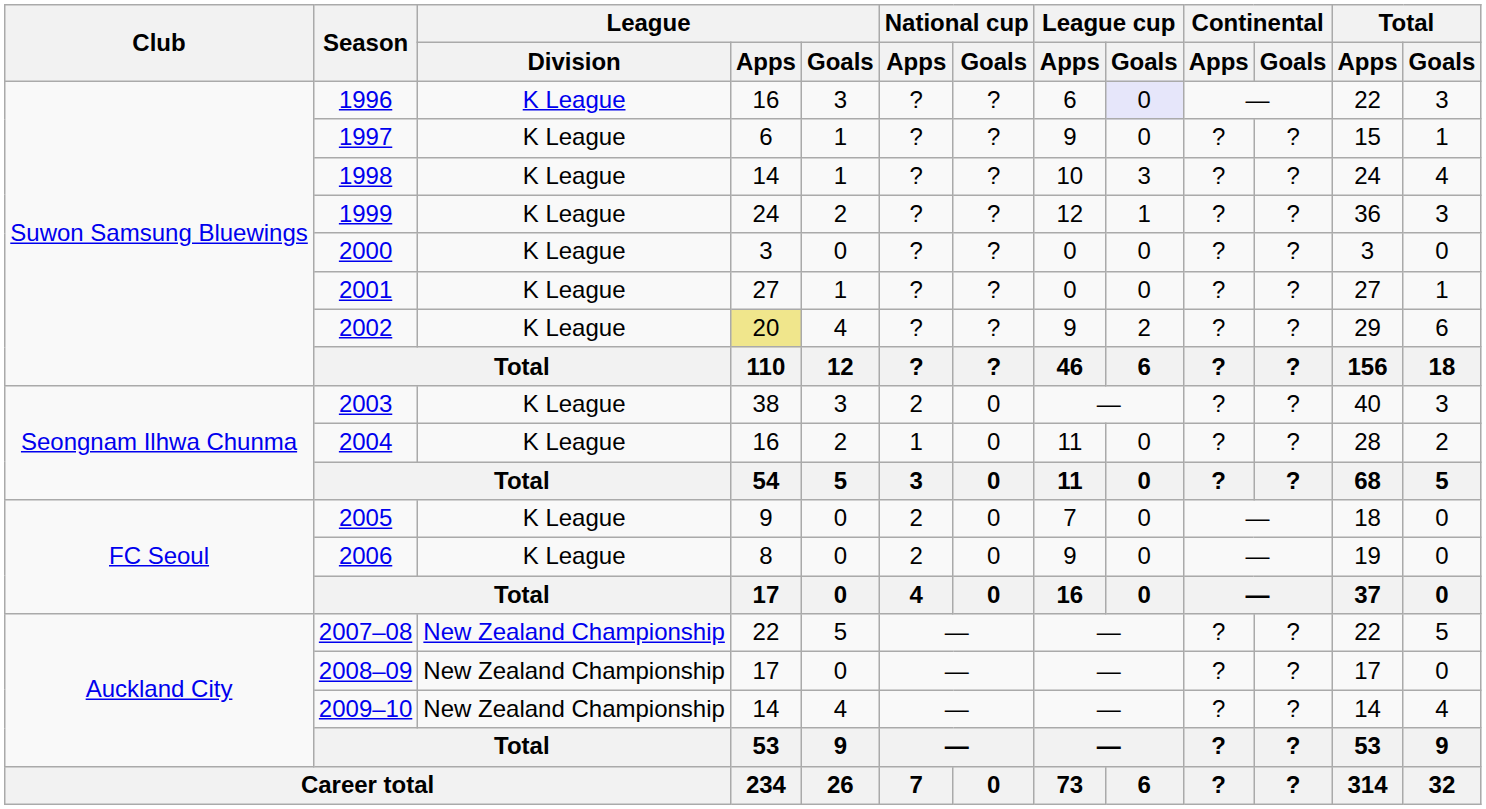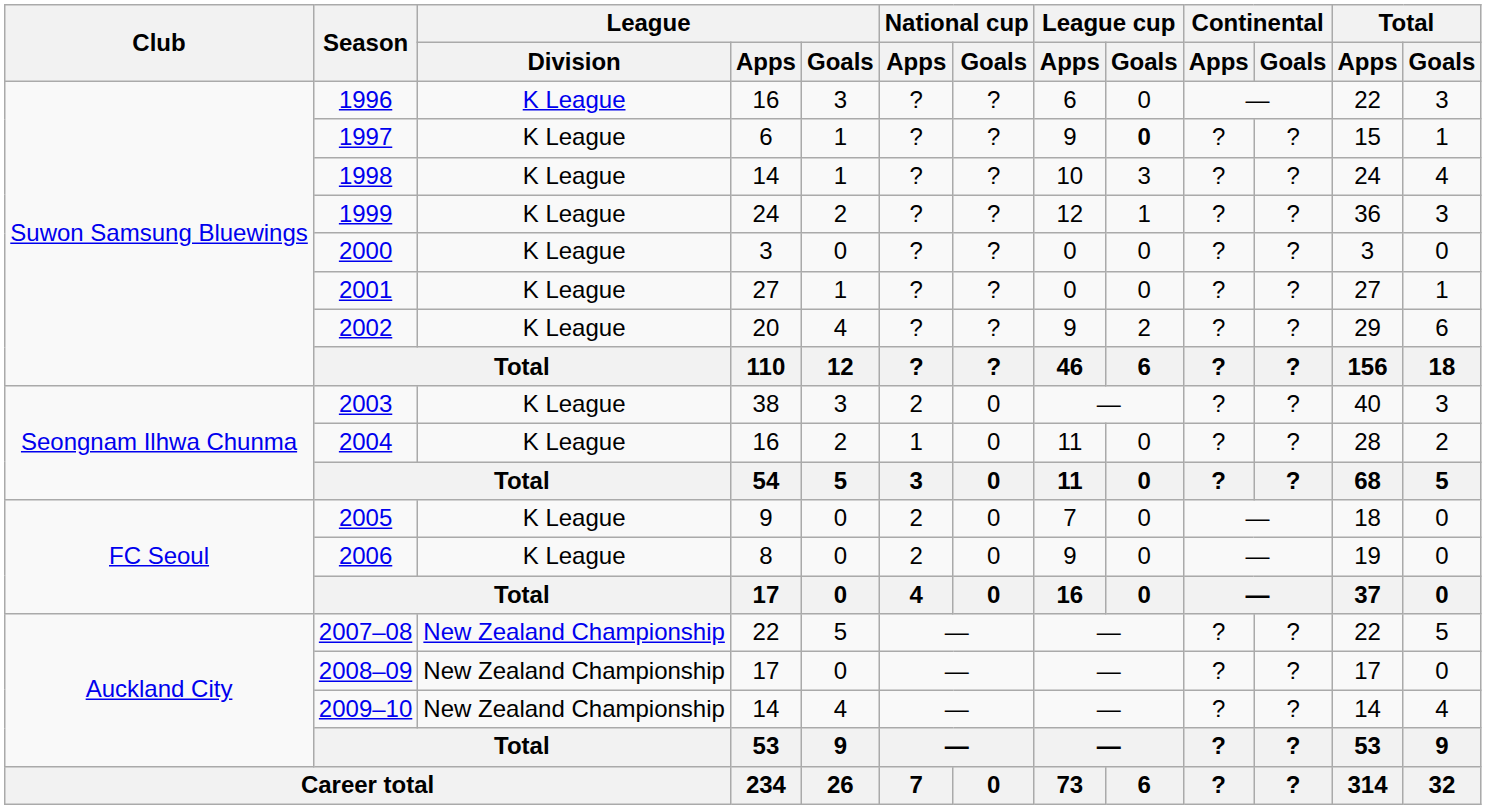(1144, 99) lavender background -> (1144, 99) no background
(1144, 137) normal -> (1144, 137) bold
(766, 328) khaki background -> (766, 328) no background
